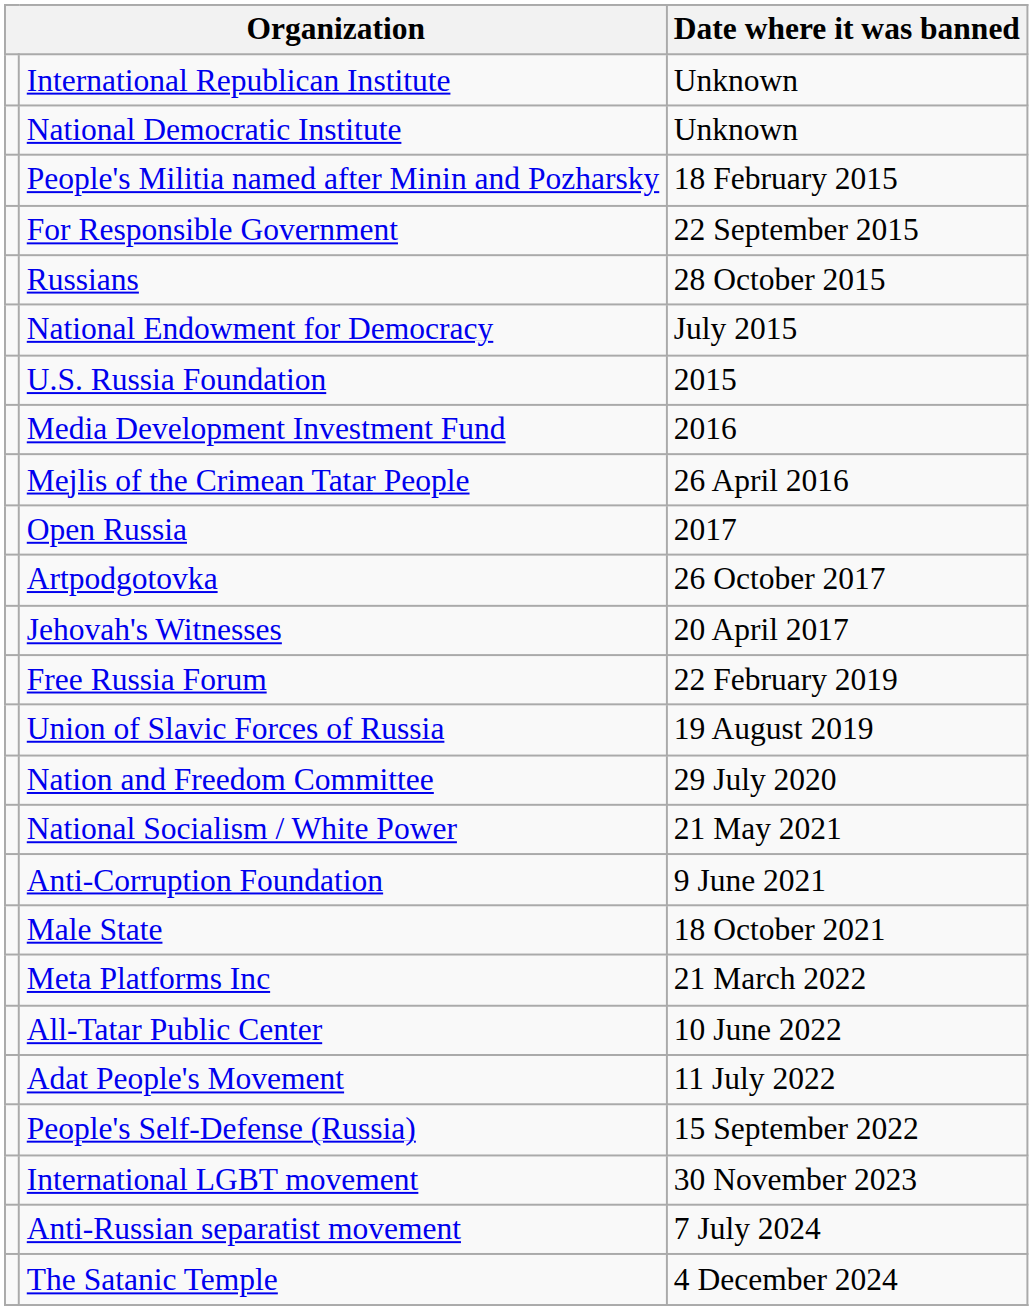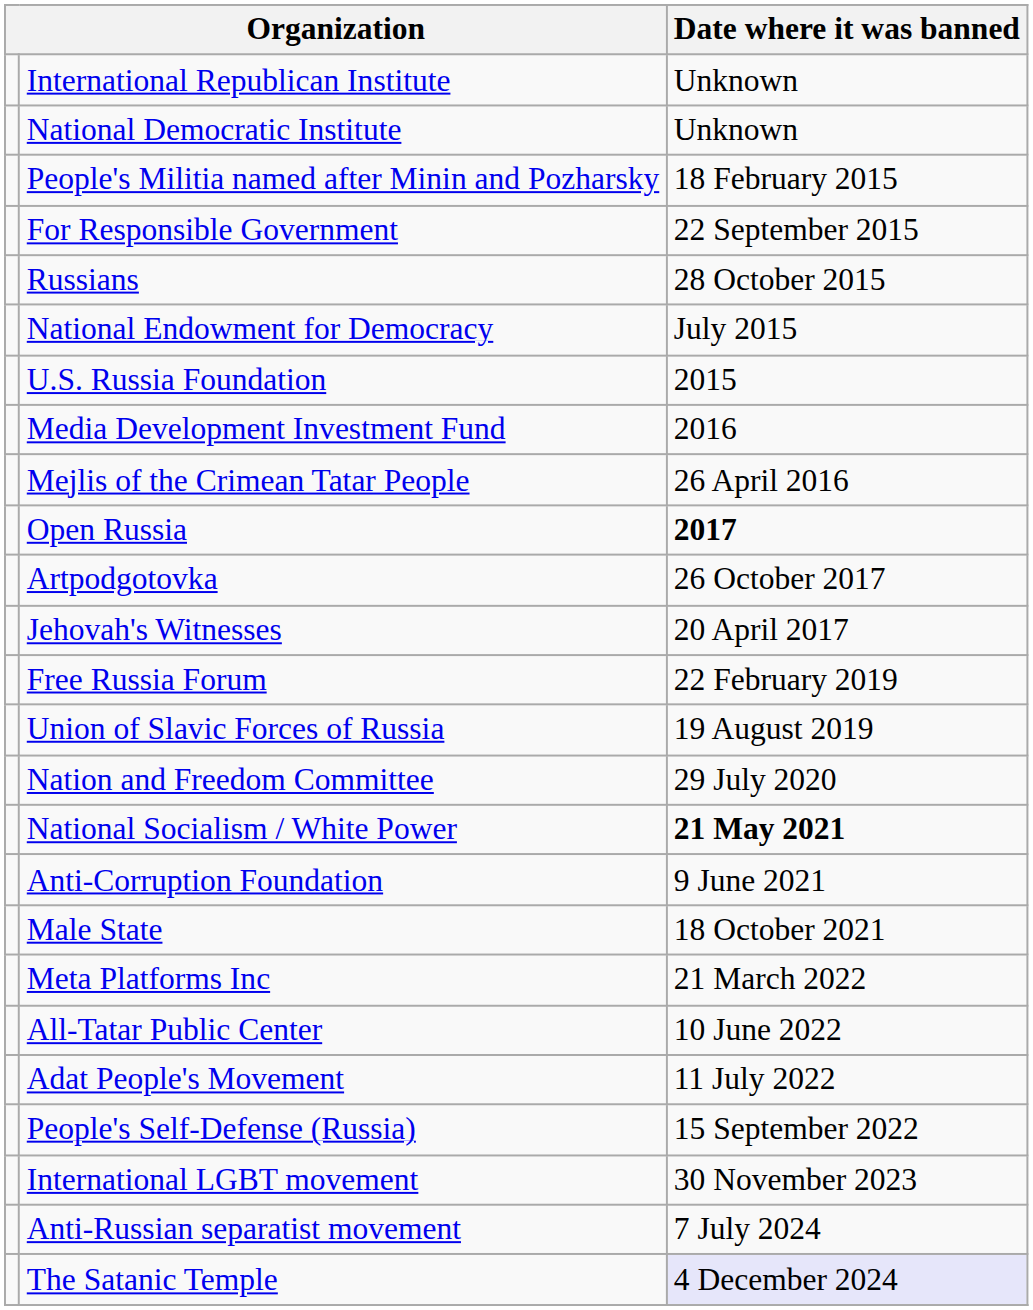(705, 529) normal -> (705, 529) bold
(758, 829) normal -> (760, 829) bold
(786, 1279) no background -> (786, 1279) lavender background
